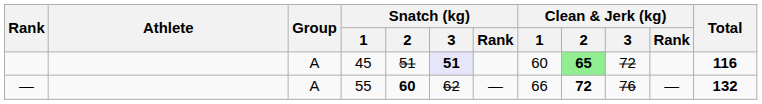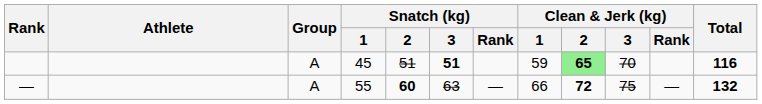(451, 63) lavender background -> (451, 63) no background
(539, 63) 60 -> (539, 63) 59
(628, 63) 72 -> (628, 63) 70
(451, 87) 62 -> (451, 87) 63
(628, 87) 76 -> (628, 87) 75
